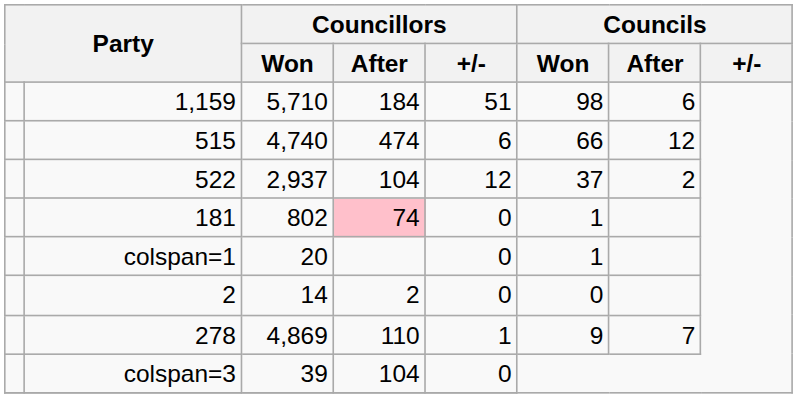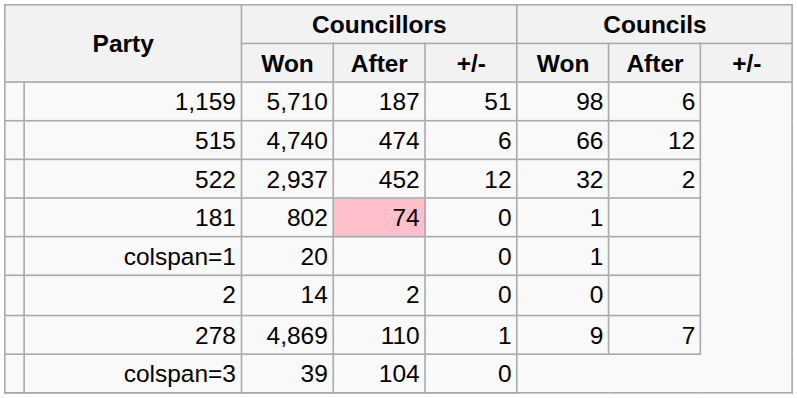(399, 102) 184 -> (399, 102) 187
(399, 179) 104 -> (399, 179) 452
(590, 179) 37 -> (590, 179) 32
